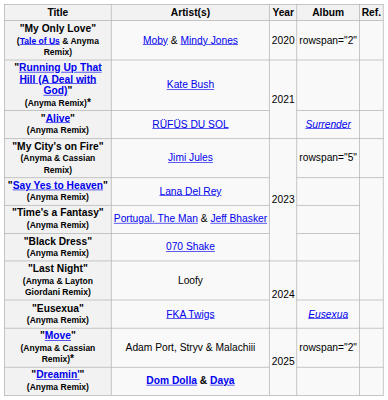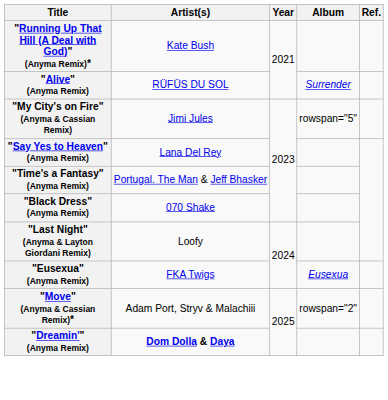- row: (58, 40)
